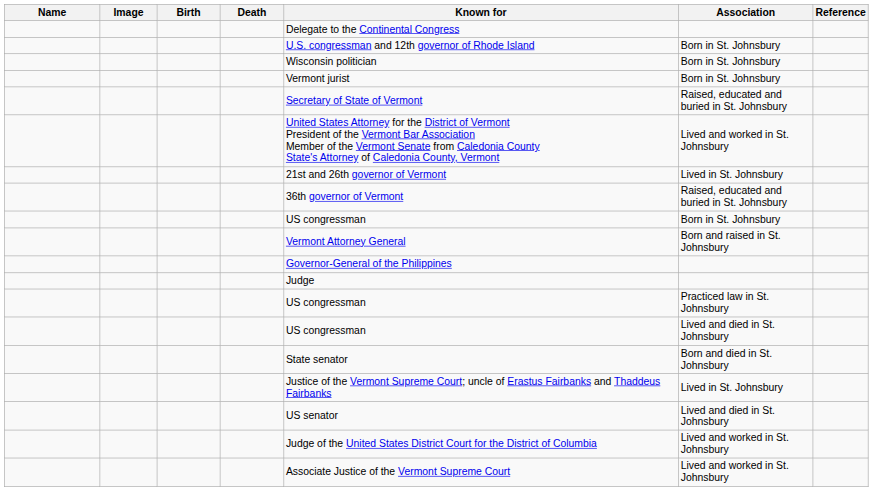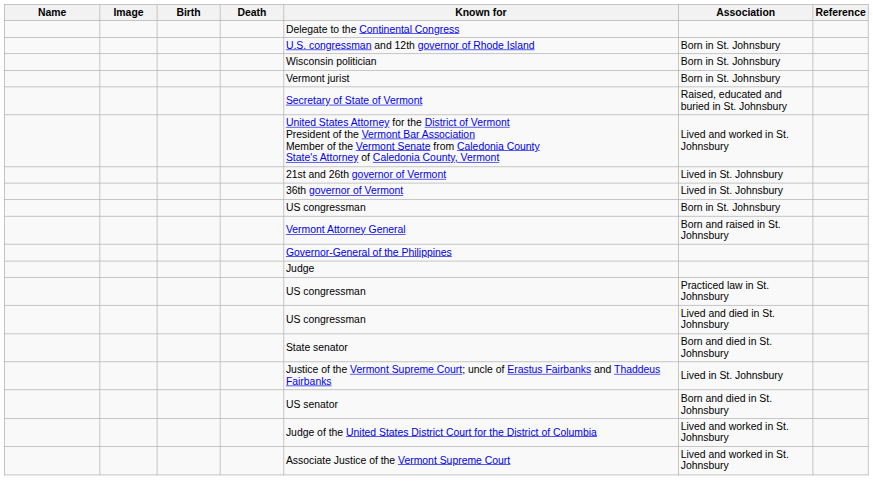(734, 197) Raised, educated and buried in St. Johnsbury -> (732, 191) Lived in St. Johnsbury
(728, 415) Lived and died in St. Johnsbury -> (726, 404) Born and died in St. Johnsbury
